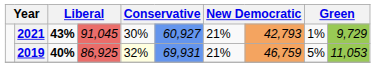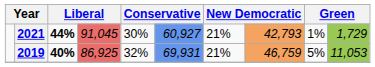(63, 34) 43% -> (63, 34) 44%
(352, 34) 9,729 -> (352, 34) 1,729
(136, 53) lightyellow background -> (136, 53) no background
